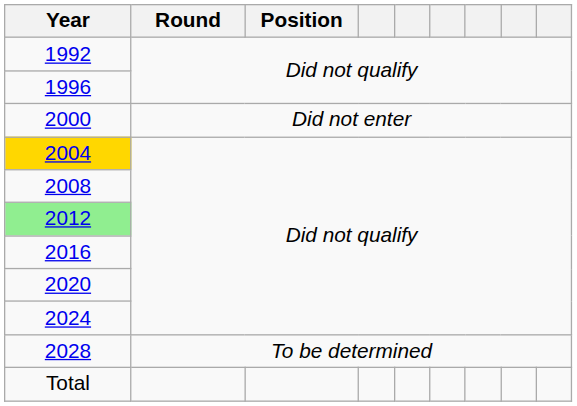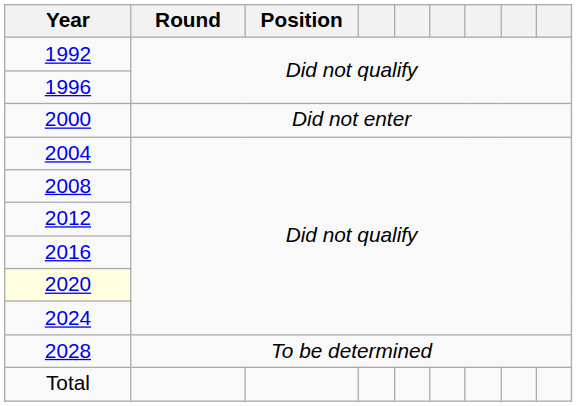(68, 152) gold background -> (68, 152) no background
(68, 218) lightgreen background -> (68, 218) no background
(68, 284) no background -> (68, 284) lightyellow background
